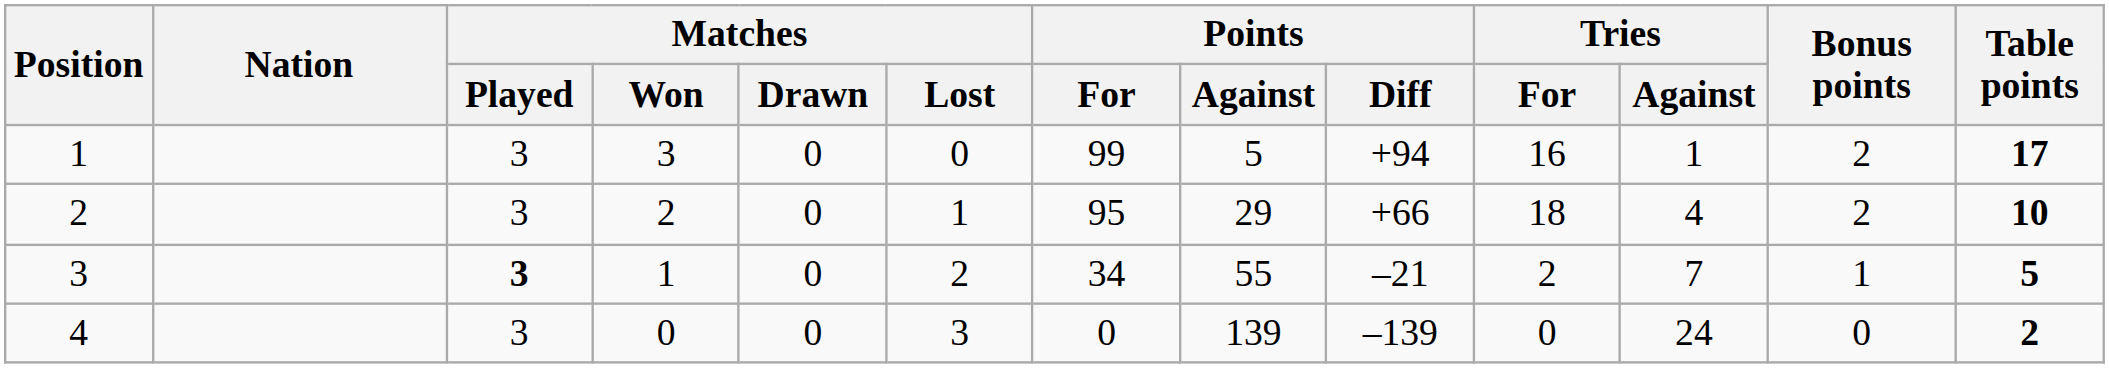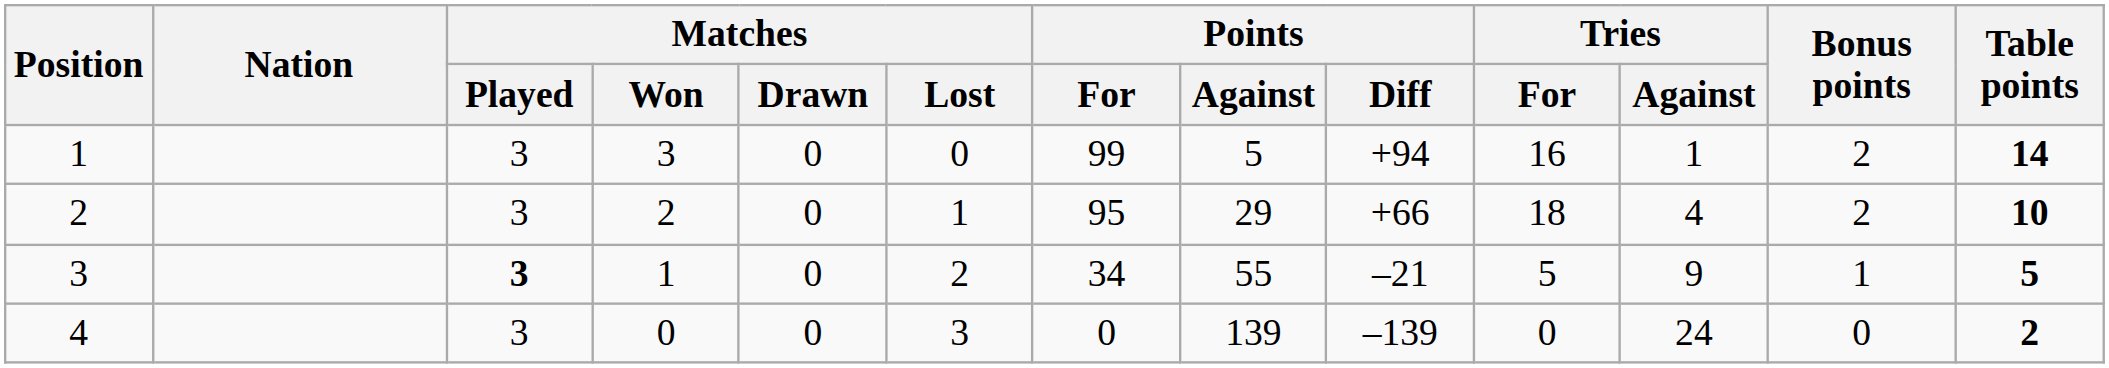(2030, 153) 17 -> (2030, 153) 14
(1547, 272) 2 -> (1547, 272) 5
(1694, 272) 7 -> (1694, 272) 9
